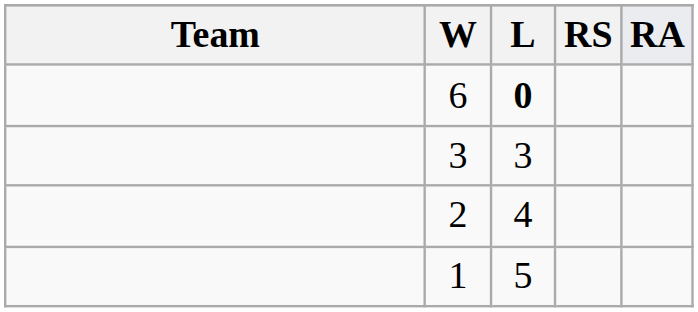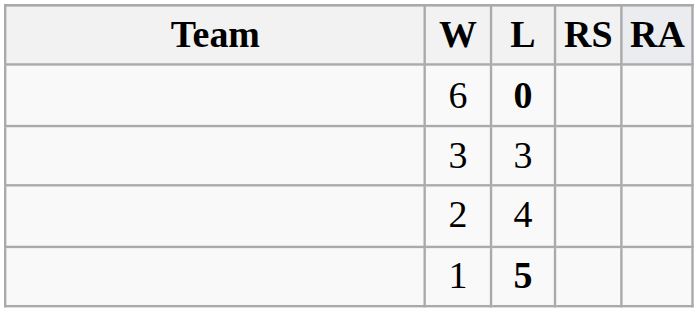(523, 275) normal -> (523, 275) bold
